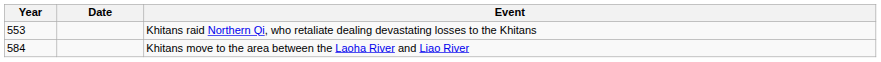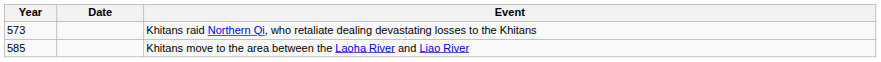(16, 30) 553 -> (16, 30) 573
(16, 48) 584 -> (16, 48) 585
